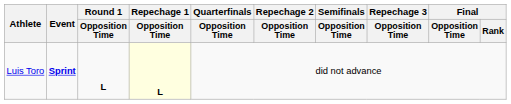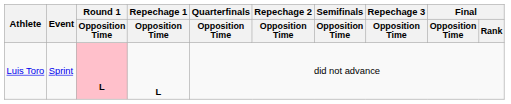(62, 71) bold -> (61, 71) normal
(103, 87) no background -> (102, 87) pink background
(160, 92) lightyellow background -> (158, 92) no background
